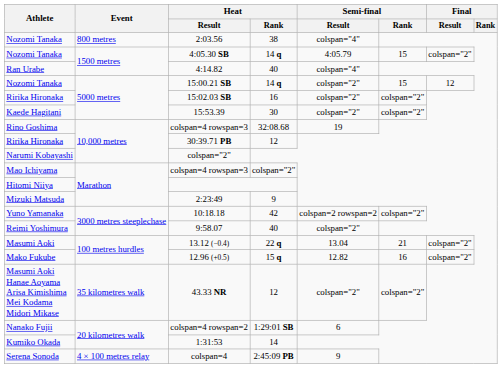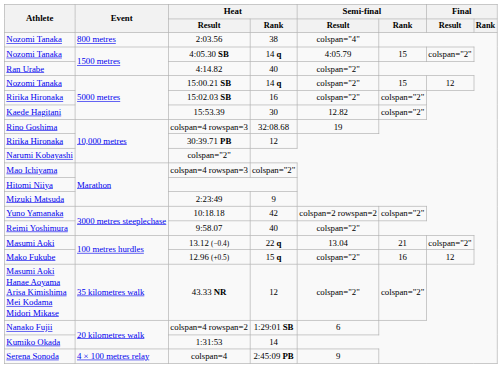(338, 69) colspan="4" -> (338, 69) colspan="2"
(338, 112) colspan="2" -> (338, 112) 12.82
(338, 257) 12.82 -> (338, 257) colspan="2"
(450, 257) colspan="2" -> (450, 257) 12
